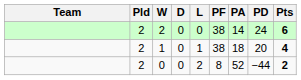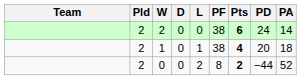columns swapped: (238, 13) <-> (285, 13)
